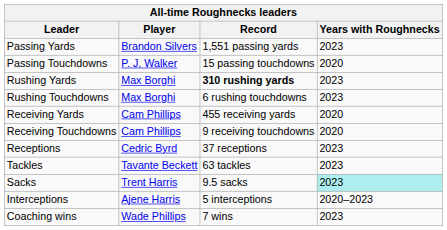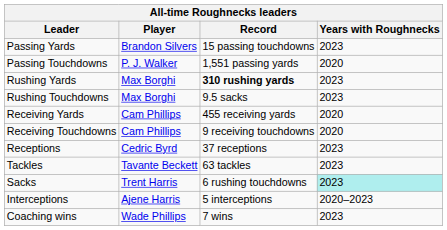(250, 47) 1,551 passing yards -> (258, 47) 15 passing touchdowns
(258, 64) 15 passing touchdowns -> (250, 64) 1,551 passing yards
(255, 98) 6 rushing touchdowns -> (225, 98) 9.5 sacks
(225, 183) 9.5 sacks -> (255, 183) 6 rushing touchdowns
